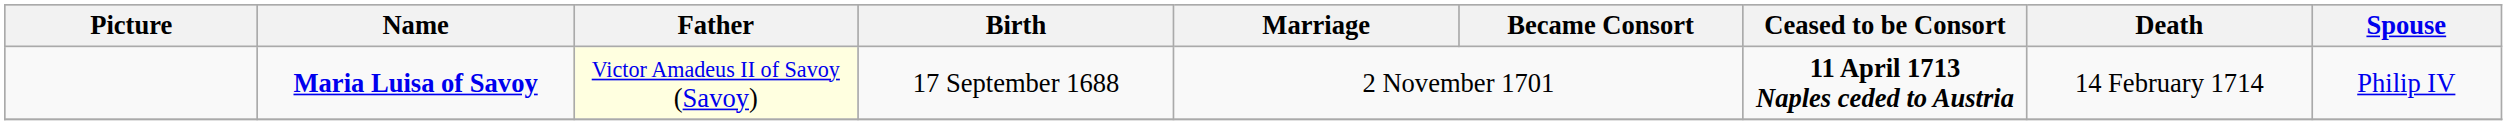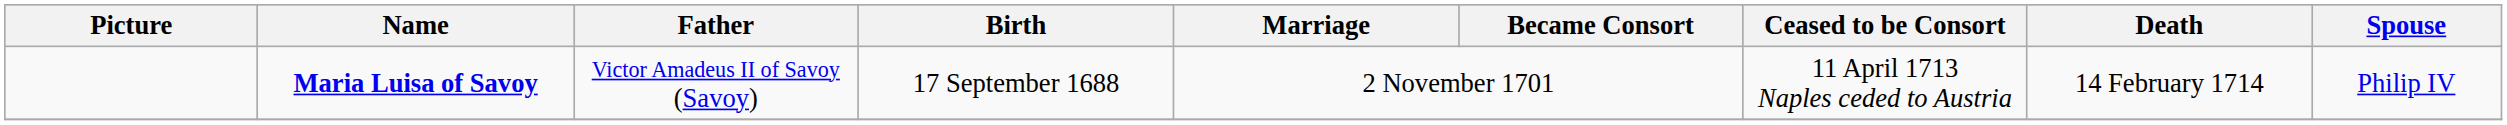(716, 84) lightyellow background -> (716, 84) no background
(1885, 82) bold -> (1885, 82) normal
